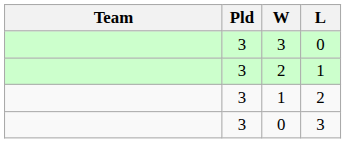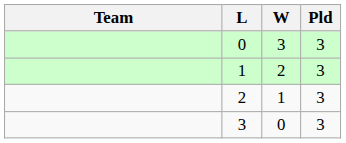columns swapped: (242, 17) <-> (320, 17)
